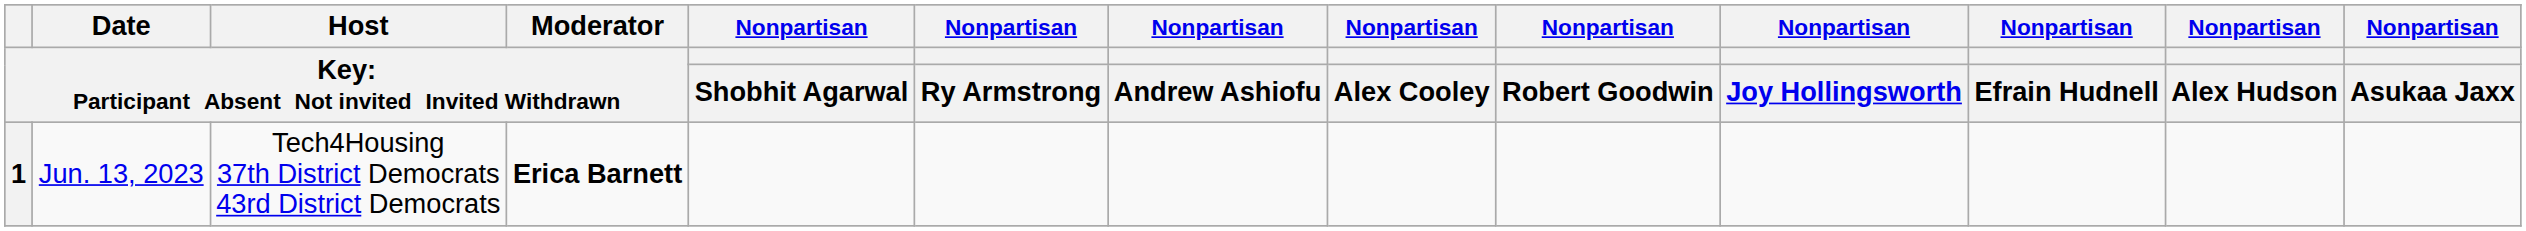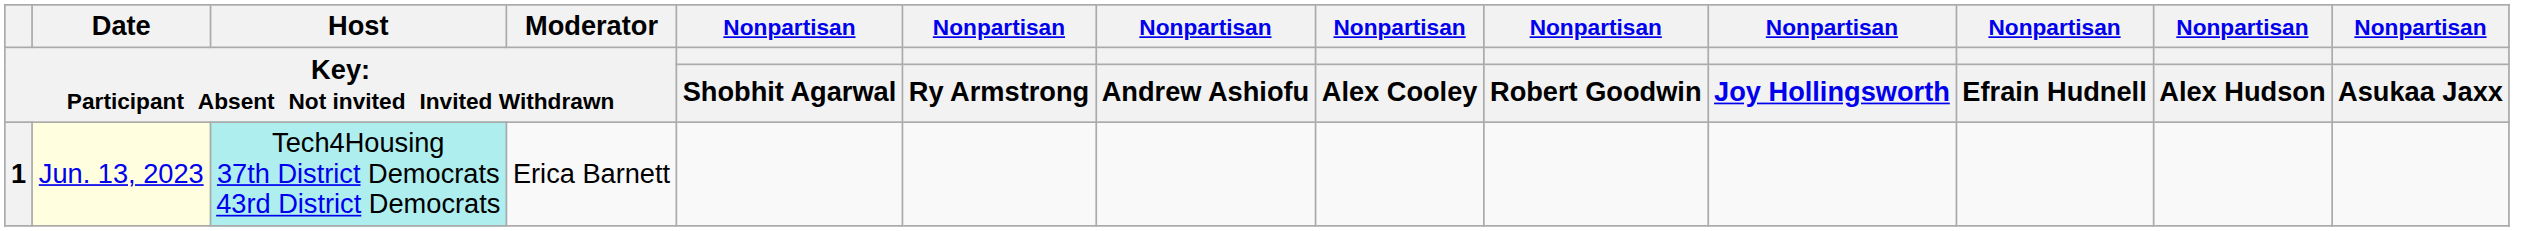(121, 173) no background -> (121, 173) lightyellow background
(358, 173) no background -> (358, 173) paleturquoise background
(598, 173) bold -> (591, 173) normal
